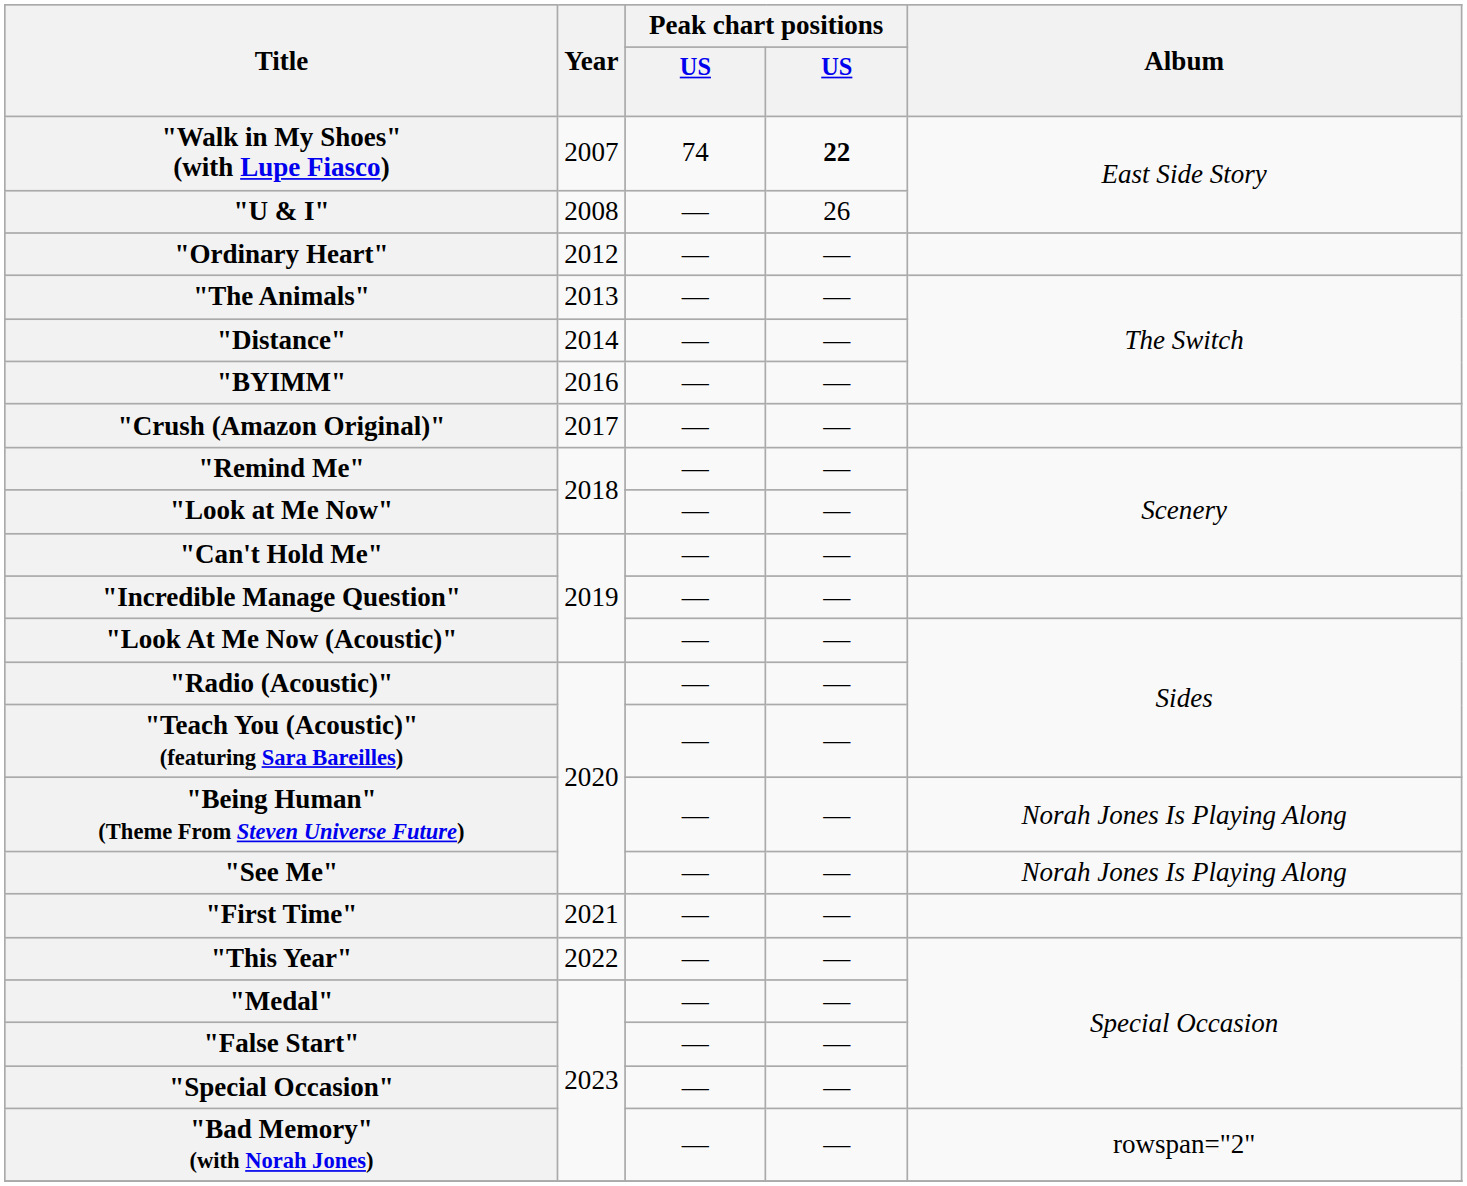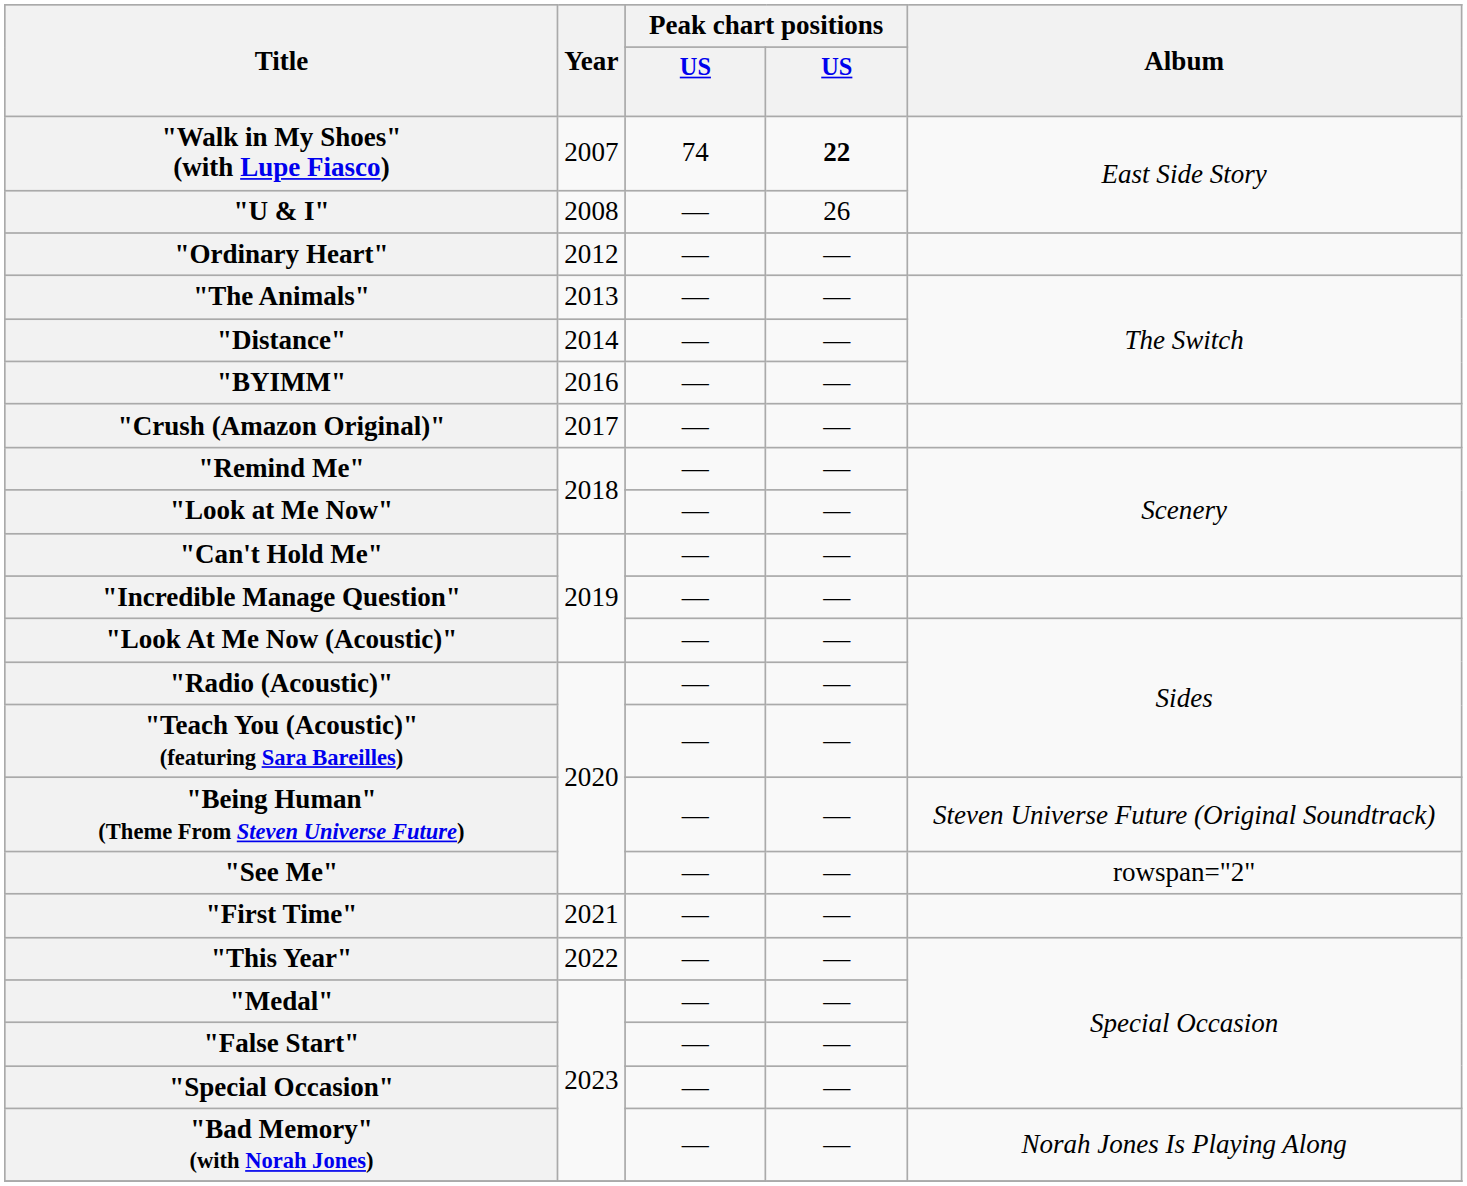(1184, 814) Norah Jones Is Playing Along -> (1184, 814) Steven Universe Future (Original Soundtrack)
(1184, 872) Norah Jones Is Playing Along -> (1184, 872) rowspan="2"
(1184, 1144) rowspan="2" -> (1184, 1144) Norah Jones Is Playing Along
